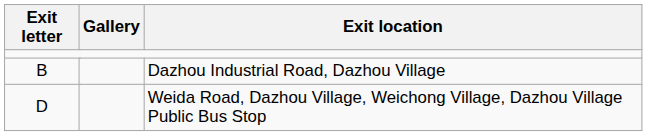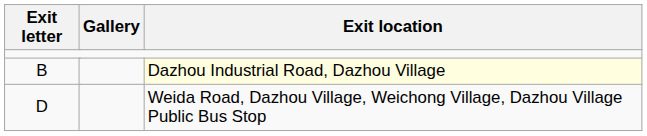(296, 71) no background -> (296, 71) lightyellow background
